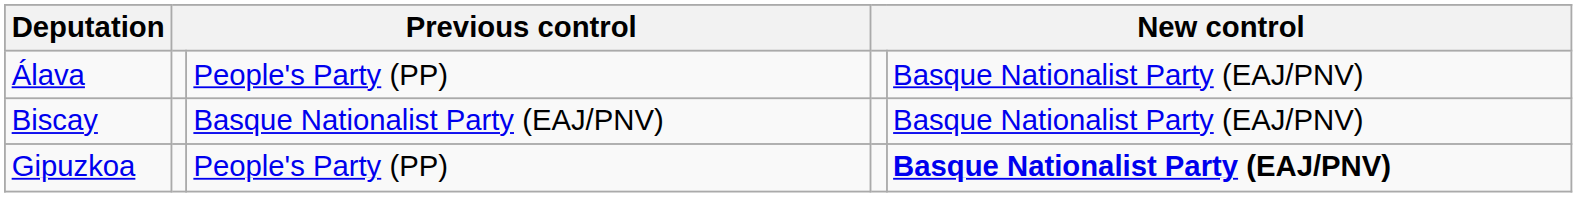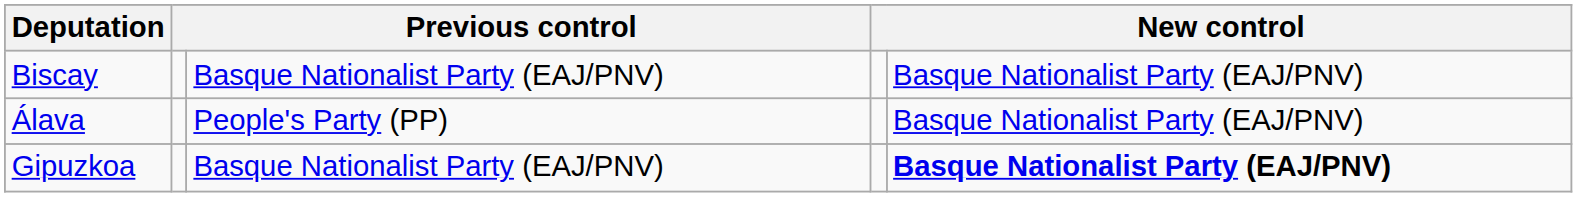rows swapped: (48, 74) <-> (55, 120)
(321, 167) People's Party (PP) -> (429, 167) Basque Nationalist Party (EAJ/PNV)
